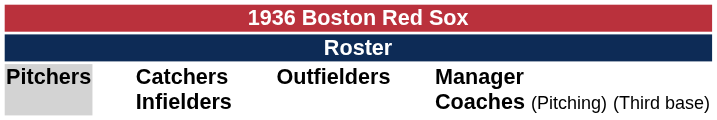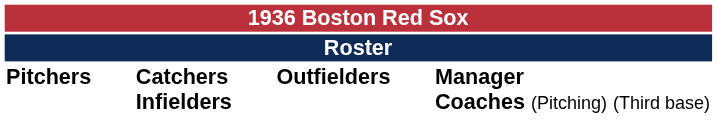(49, 77) lightgrey background -> (49, 77) no background
